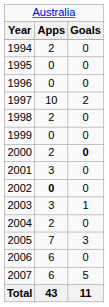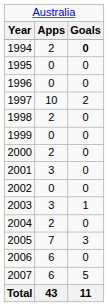(86, 48) normal -> (86, 48) bold
(86, 153) bold -> (86, 153) normal
(51, 188) bold -> (51, 188) normal
